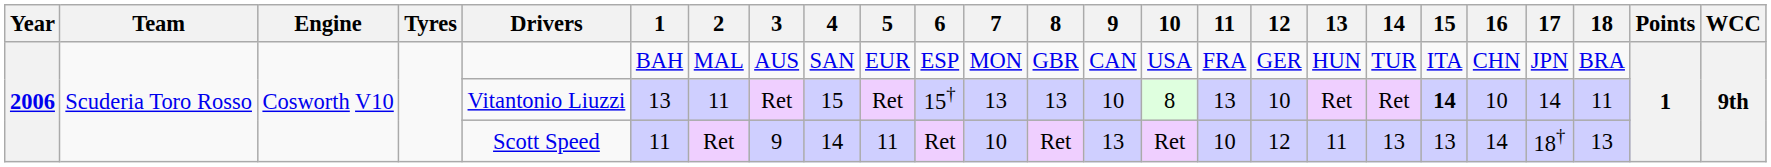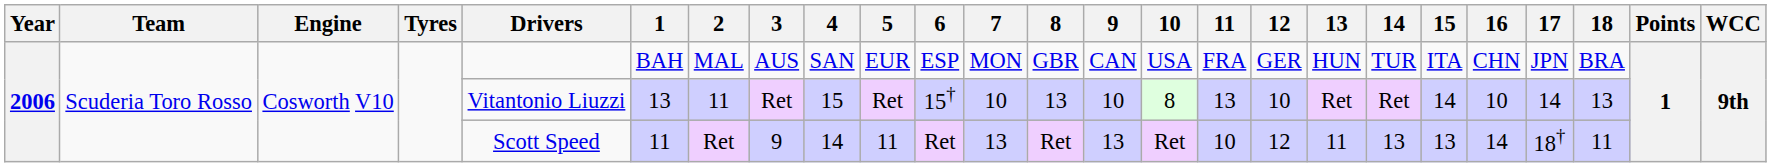(996, 99) 13 -> (996, 99) 10
(1445, 99) bold -> (1445, 99) normal
(1602, 99) 11 -> (1602, 99) 13
(996, 141) 10 -> (996, 141) 13
(1602, 141) 13 -> (1602, 141) 11
